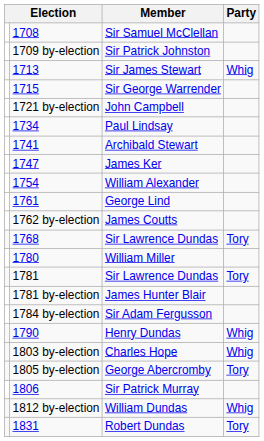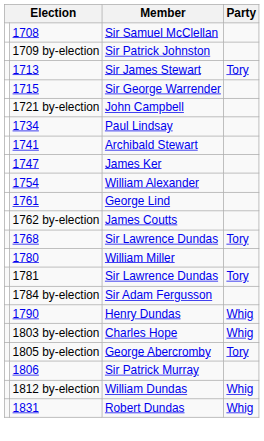(240, 70) Whig -> (238, 70) Tory
- row: (56, 295)
(238, 426) Tory -> (240, 408) Whig
